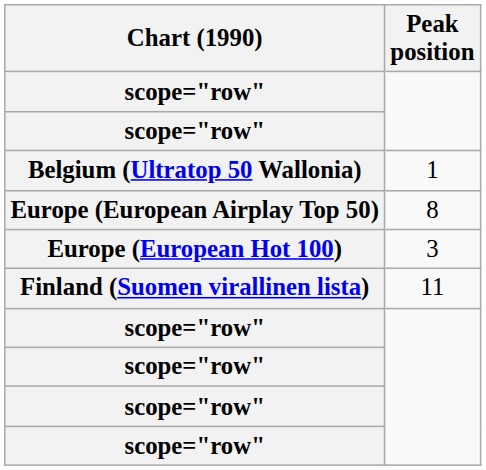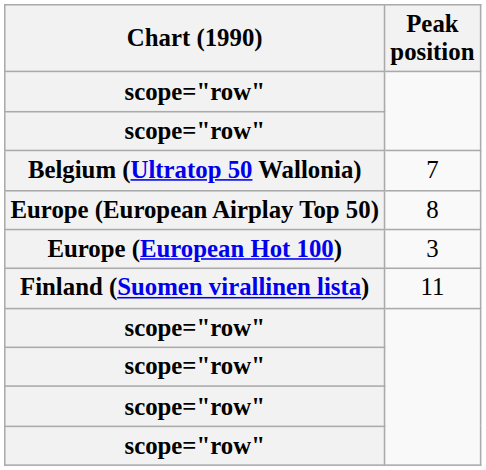(432, 170) 1 -> (432, 170) 7
